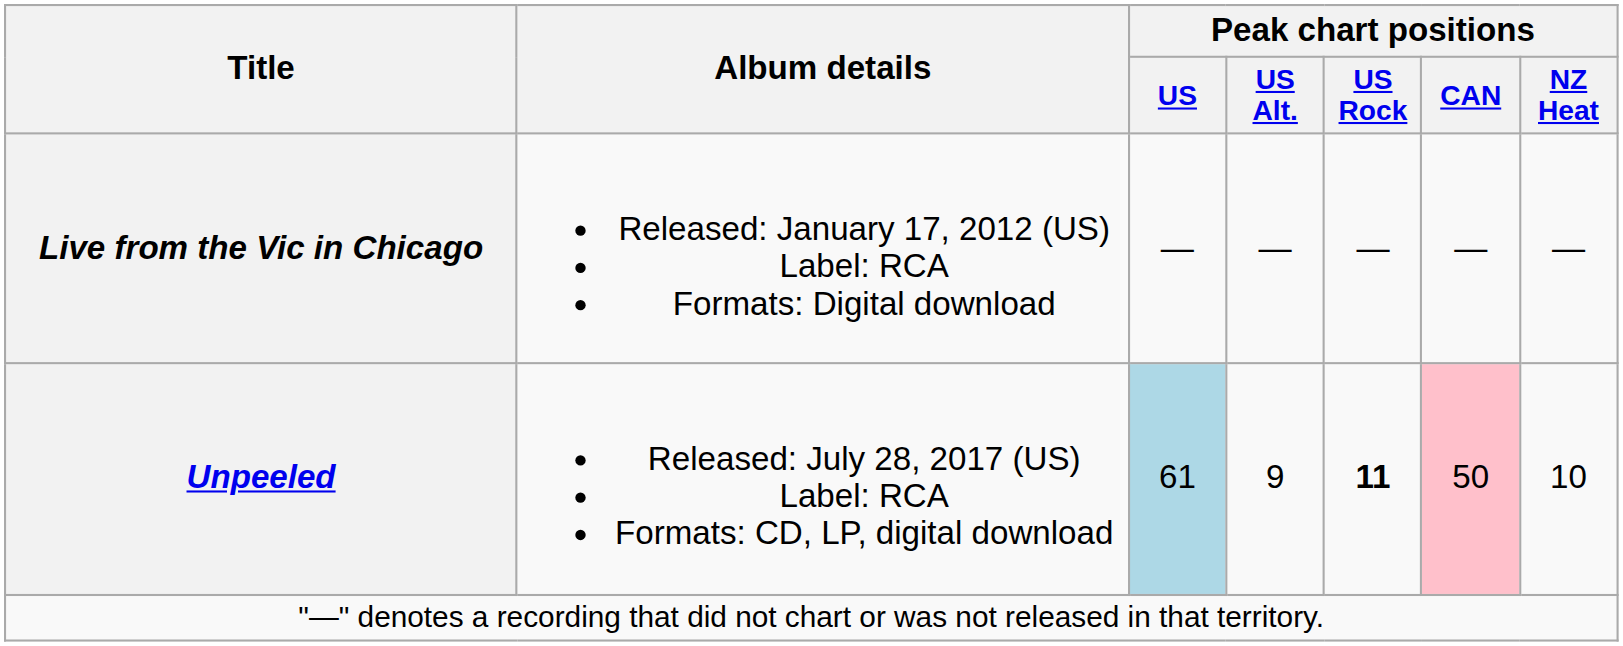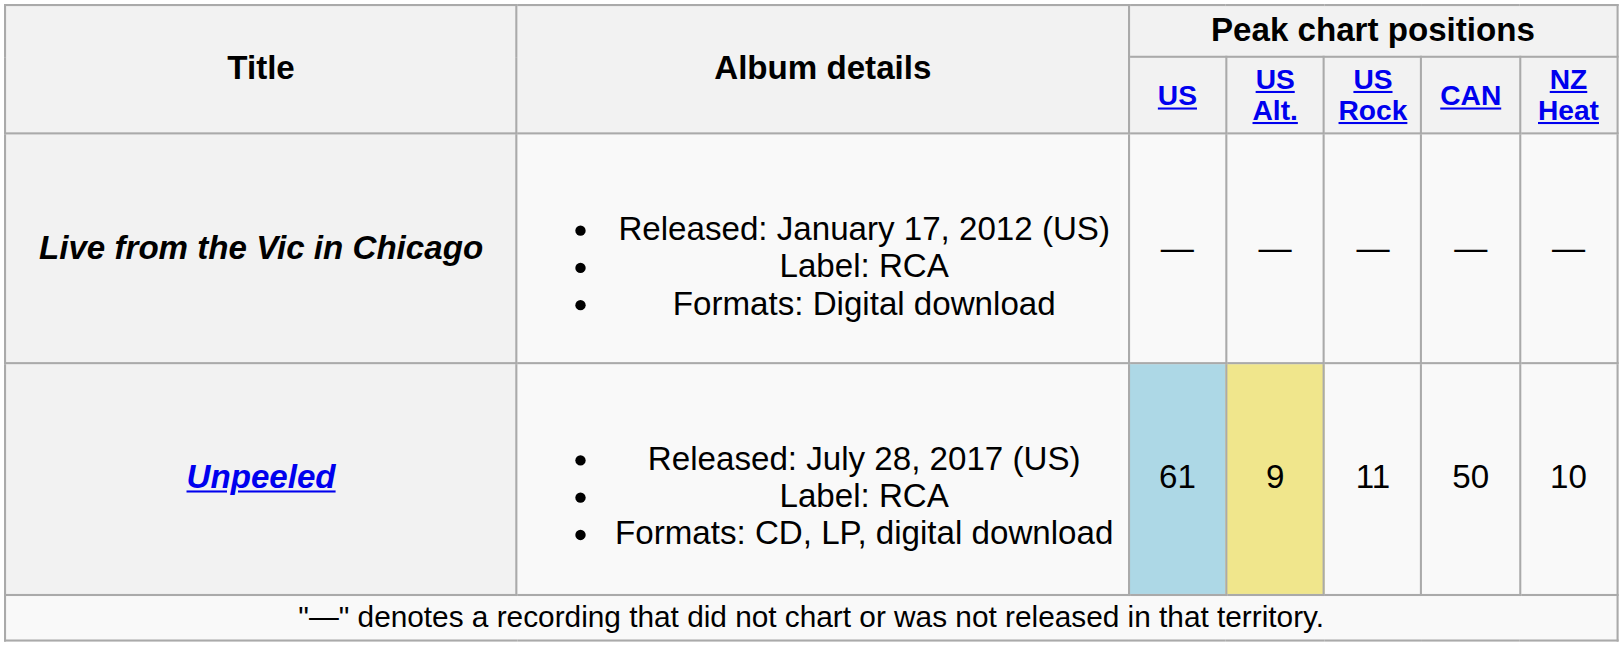(1275, 478) no background -> (1275, 478) khaki background
(1373, 478) bold -> (1373, 478) normal
(1471, 478) pink background -> (1471, 478) no background
